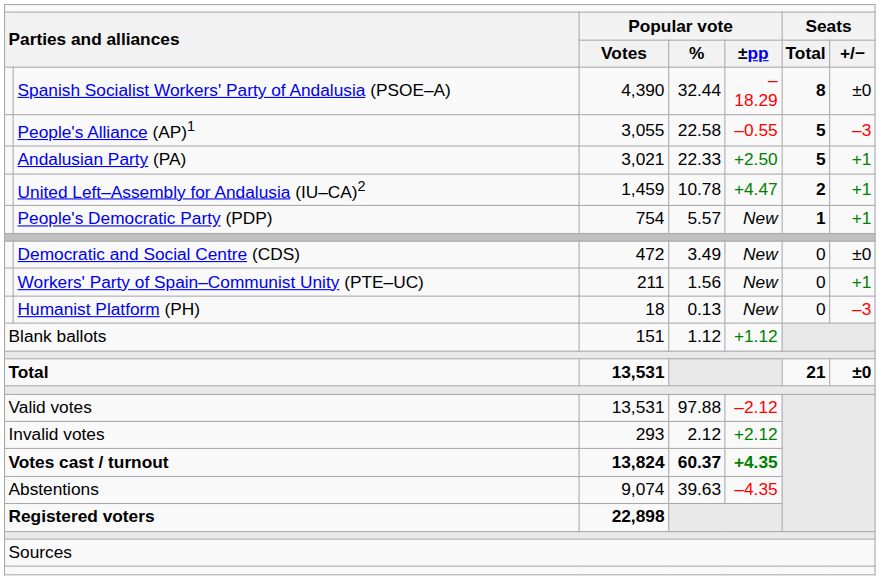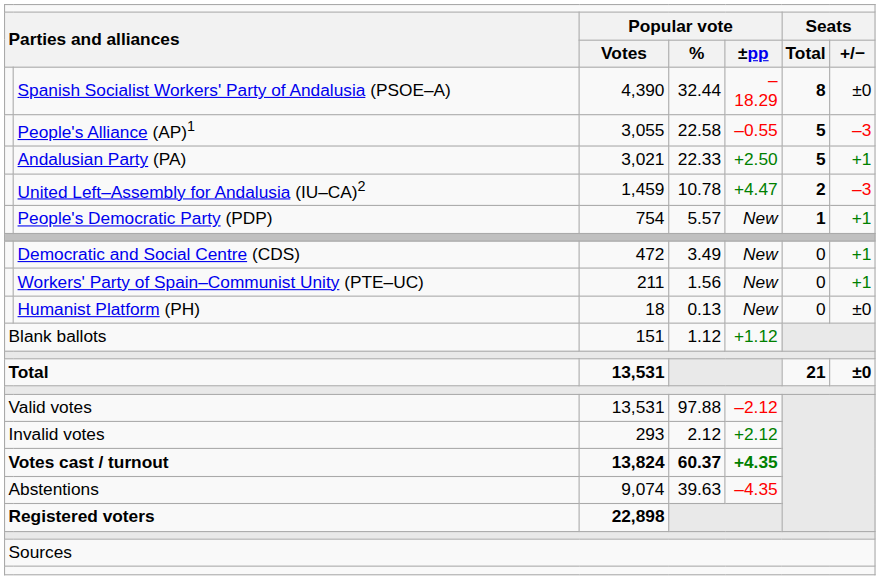(861, 189) +1 -> (862, 189) –3
(862, 254) ±0 -> (861, 254) +1
(862, 309) –3 -> (862, 309) ±0
